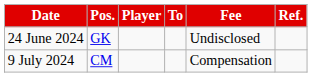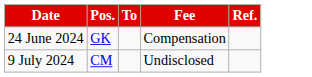- column: (141, 15)
(225, 38) Undisclosed -> (185, 38) Compensation
(231, 60) Compensation -> (179, 60) Undisclosed
